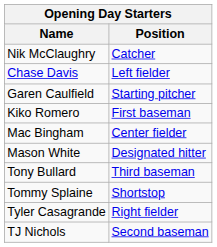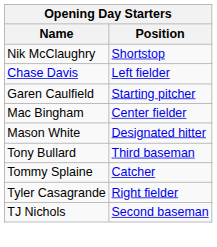(133, 53) Catcher -> (138, 53) Shortstop
- row: (43, 113)
(138, 192) Shortstop -> (133, 172) Catcher
